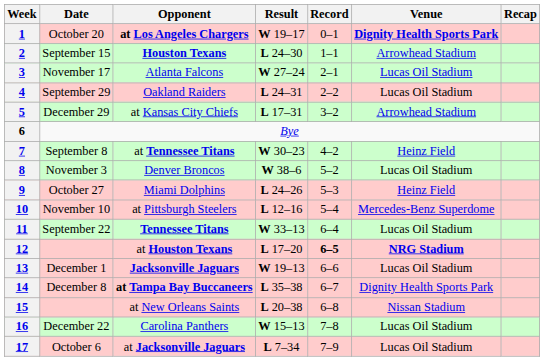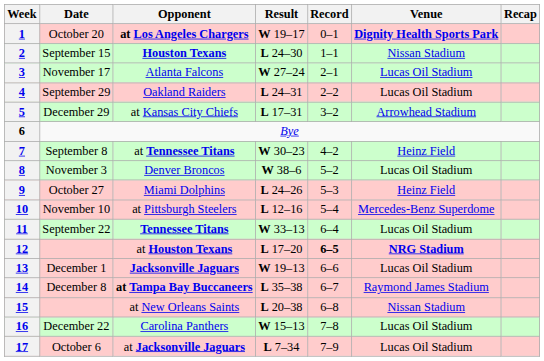(426, 53) Arrowhead Stadium -> (426, 53) Nissan Stadium
(426, 287) Dignity Health Sports Park -> (426, 287) Raymond James Stadium
